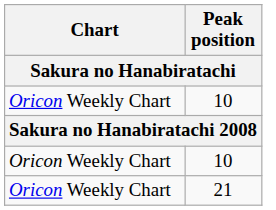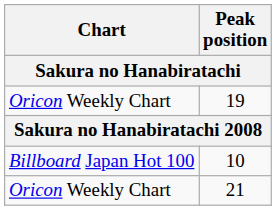(223, 100) 10 -> (235, 100) 19
(90, 160) Oricon Weekly Chart -> (102, 160) Billboard Japan Hot 100
